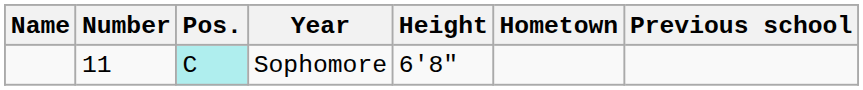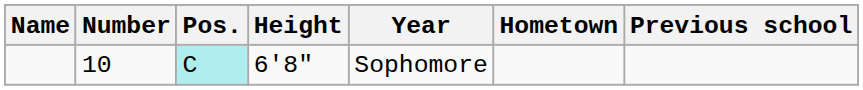columns swapped: (443, 25) <-> (320, 25)
(97, 65) 11 -> (97, 65) 10
